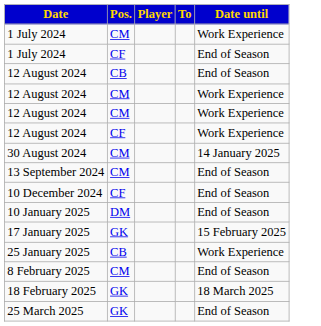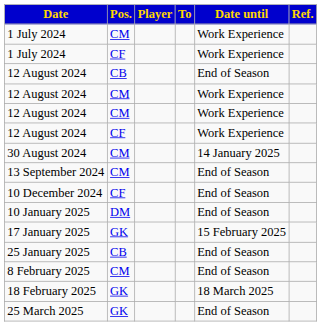+ column: (303, 14)
(233, 53) End of Season -> (241, 53) Work Experience
(241, 251) Work Experience -> (233, 251) End of Season
